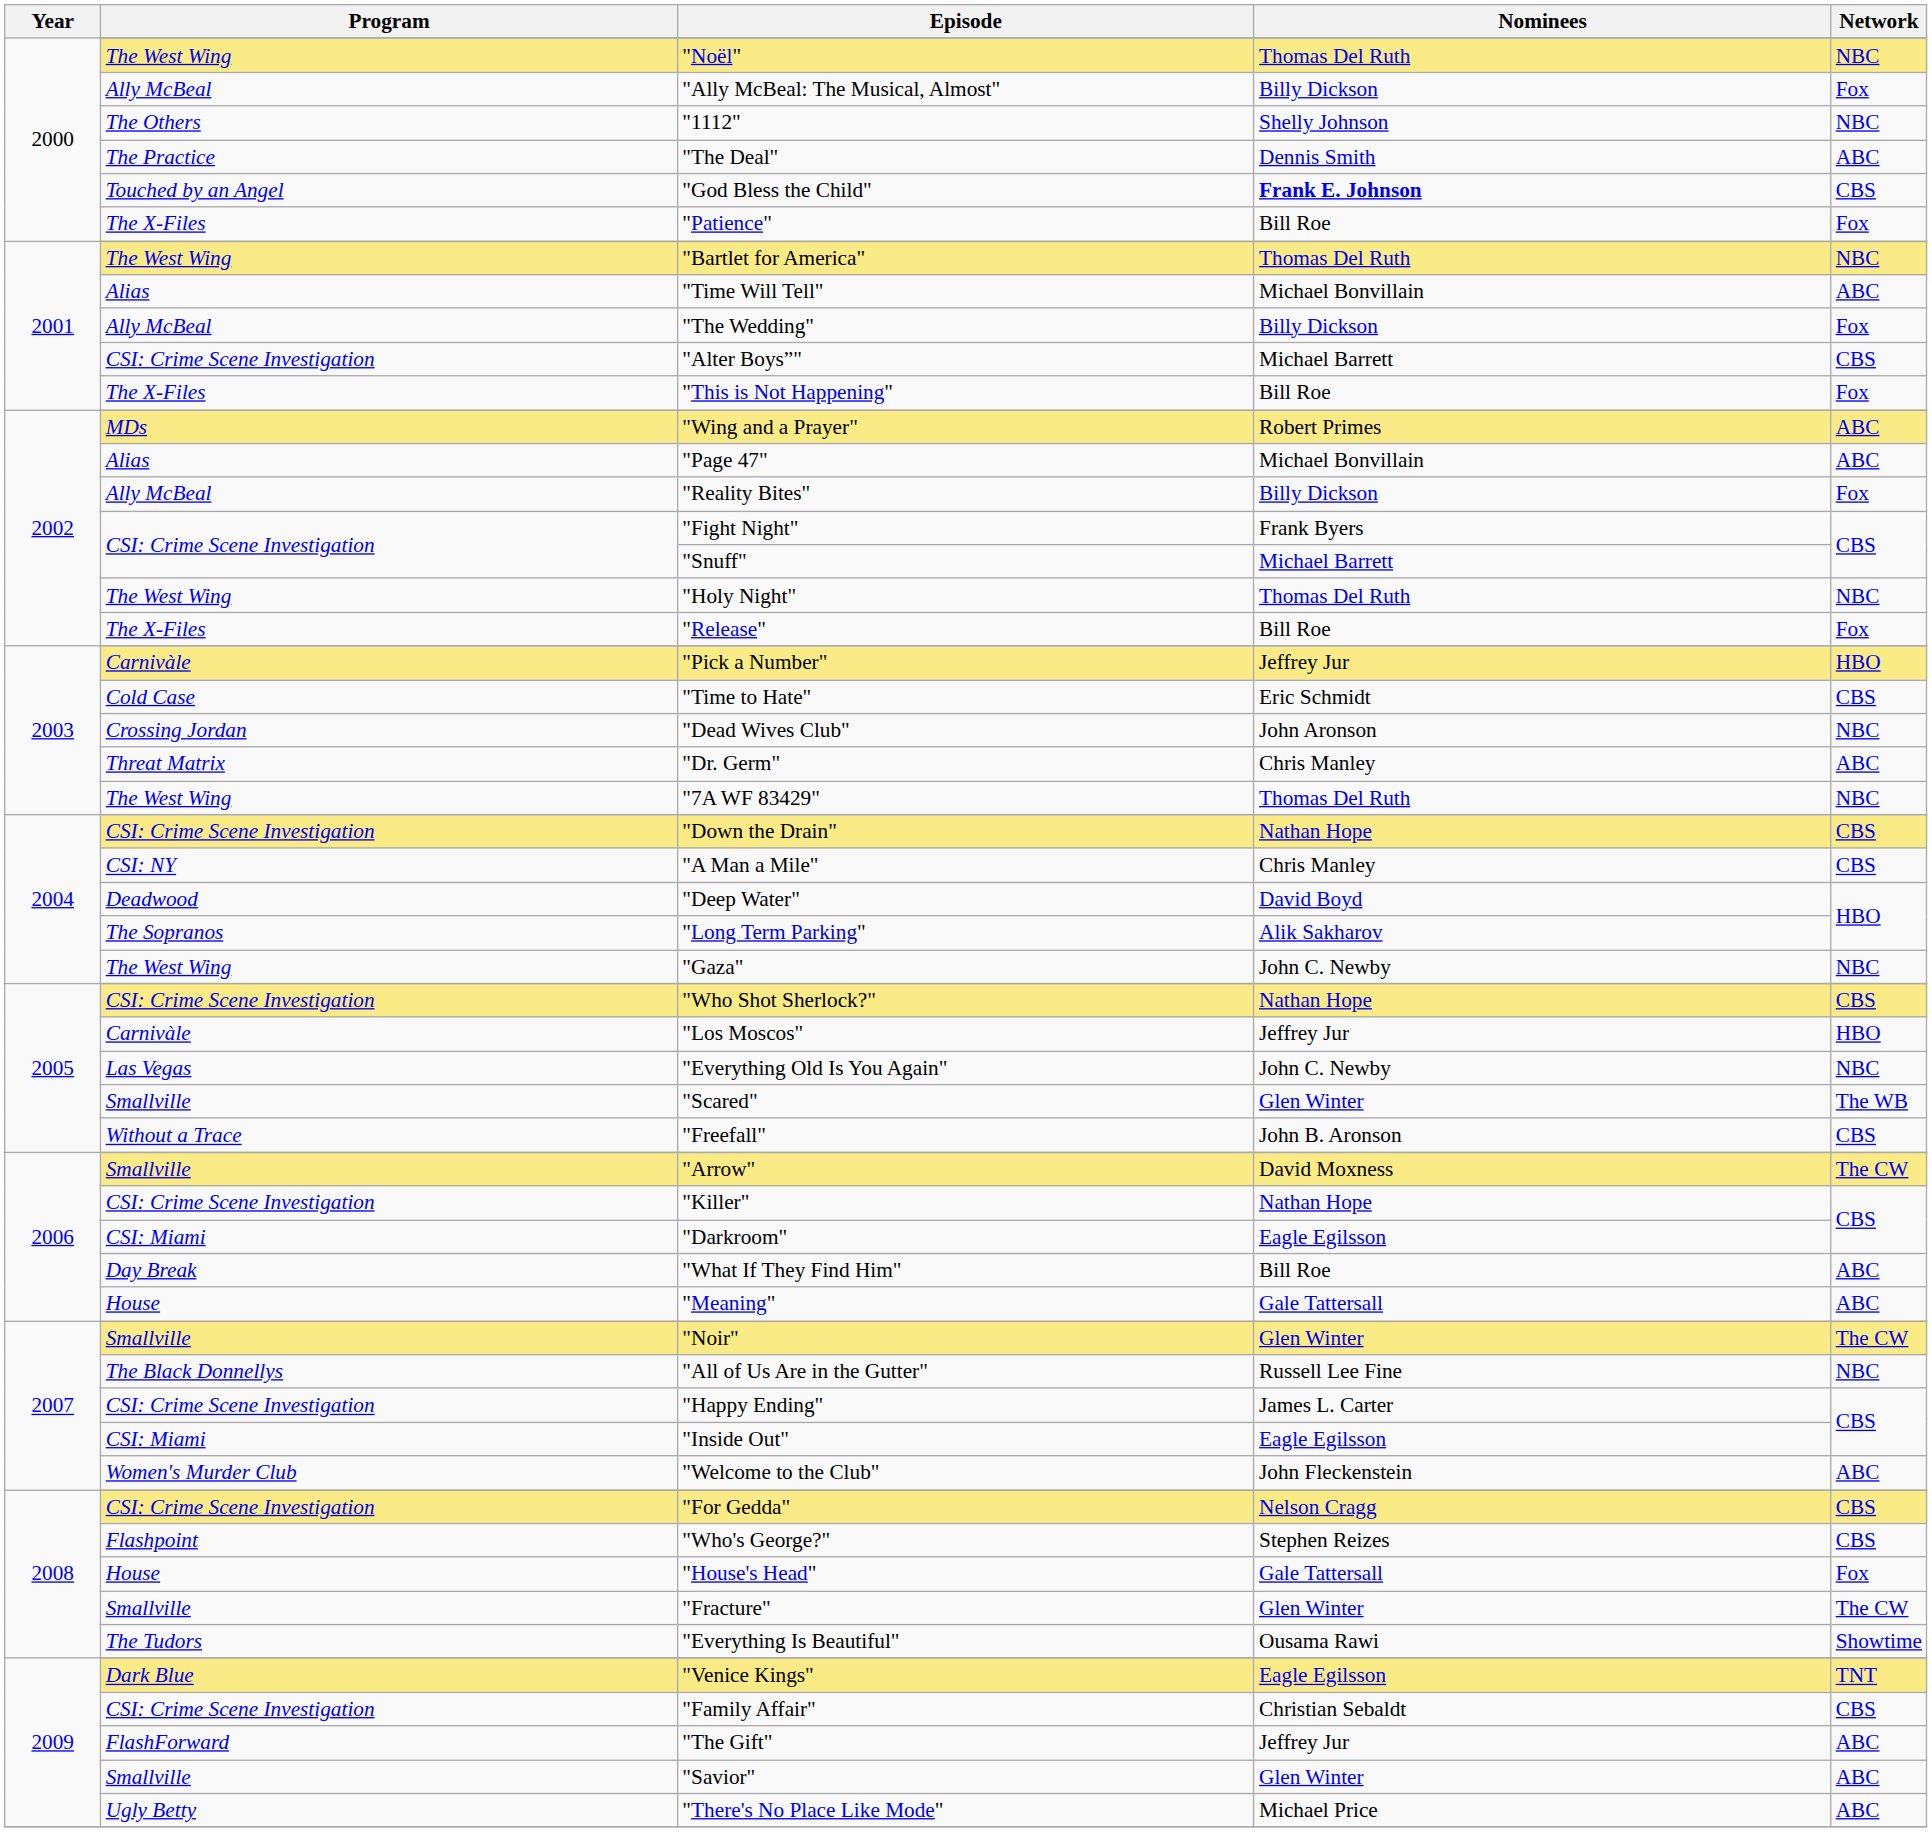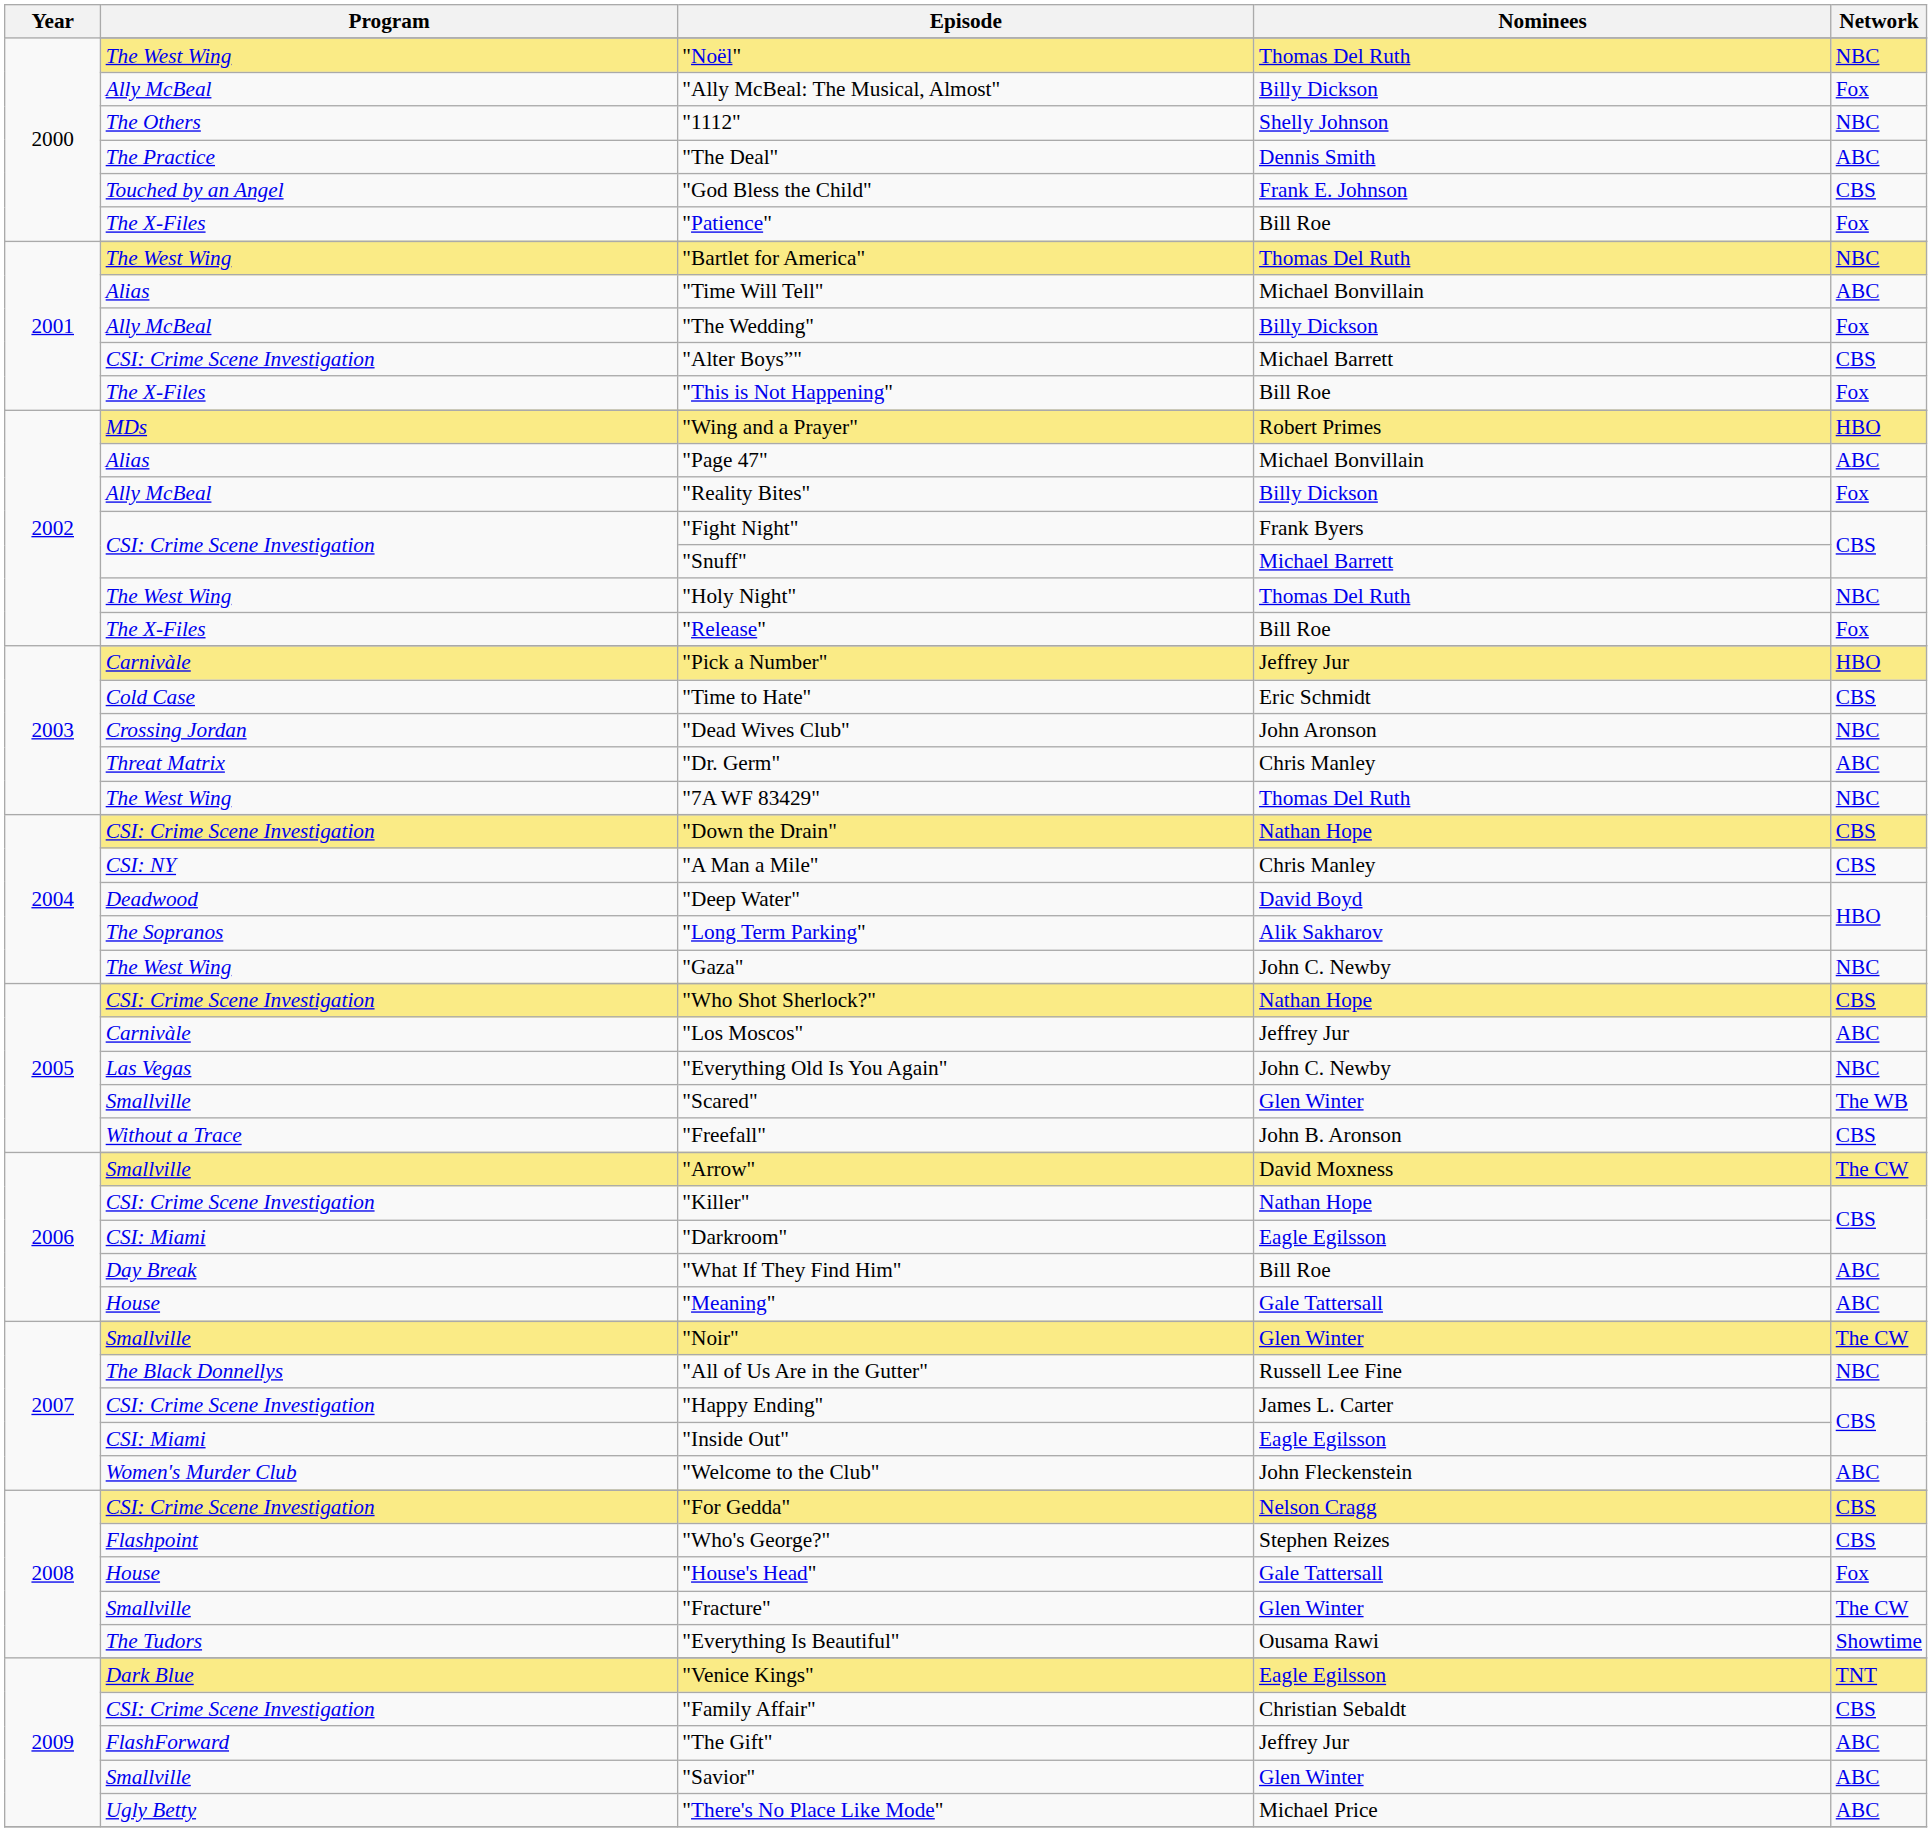(1340, 190) bold -> (1333, 190) normal
(1858, 426) ABC -> (1858, 426) HBO
(1858, 1033) HBO -> (1858, 1033) ABC
